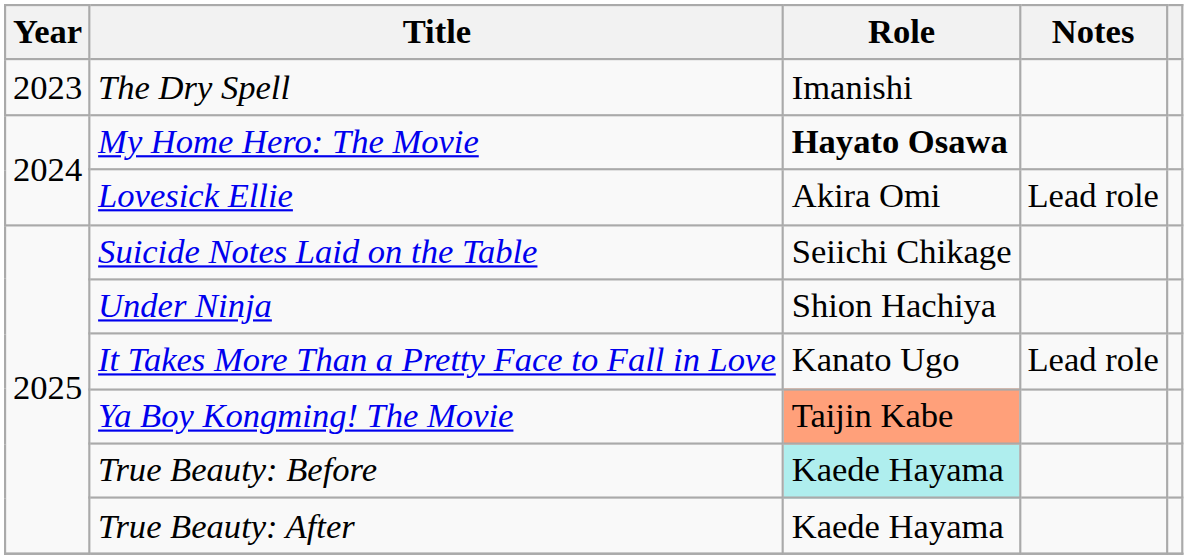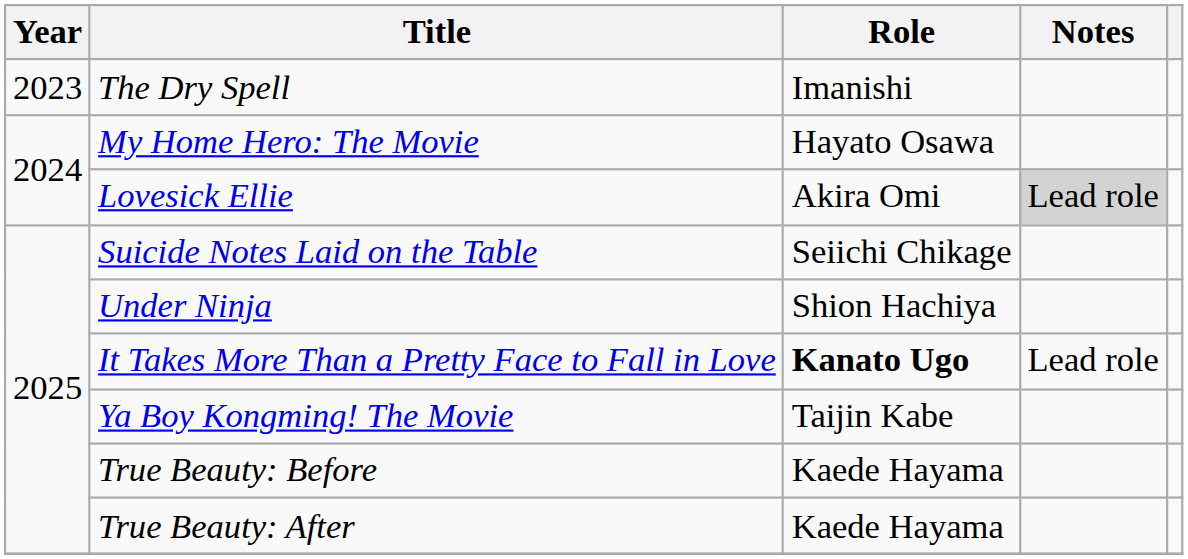(900, 141) bold -> (893, 141) normal
(1093, 196) no background -> (1093, 196) lightgrey background
(876, 360) normal -> (881, 360) bold
(873, 415) lightsalmon background -> (873, 415) no background
(898, 470) paleturquoise background -> (898, 470) no background
